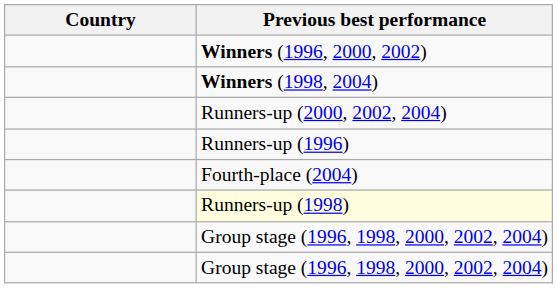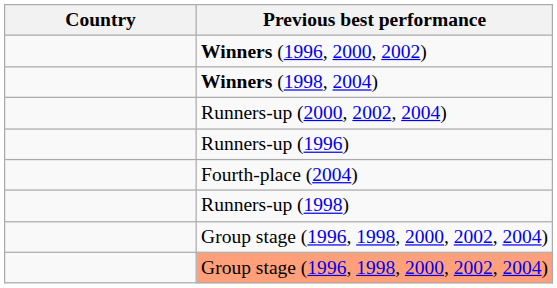(275, 205) lightyellow background -> (275, 205) no background
(375, 267) no background -> (375, 267) lightsalmon background
